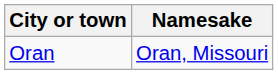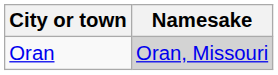(202, 52) no background -> (202, 52) lightgrey background
